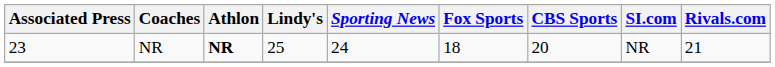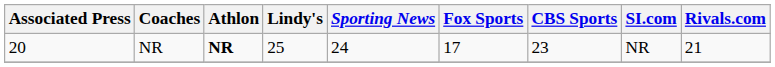(17, 47) 23 -> (17, 47) 20
(452, 47) 18 -> (452, 47) 17
(540, 47) 20 -> (540, 47) 23
